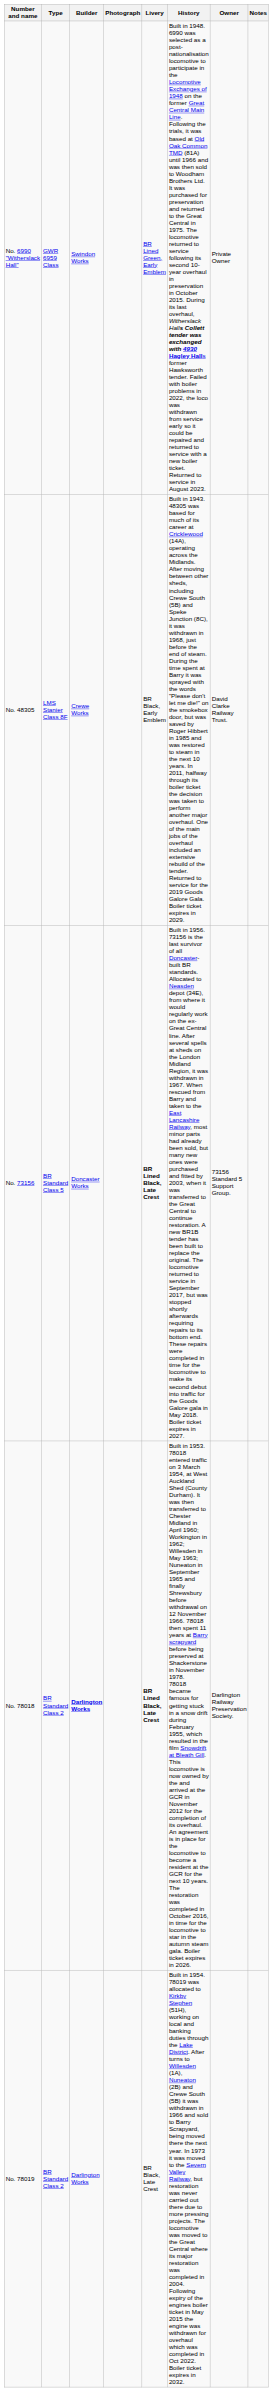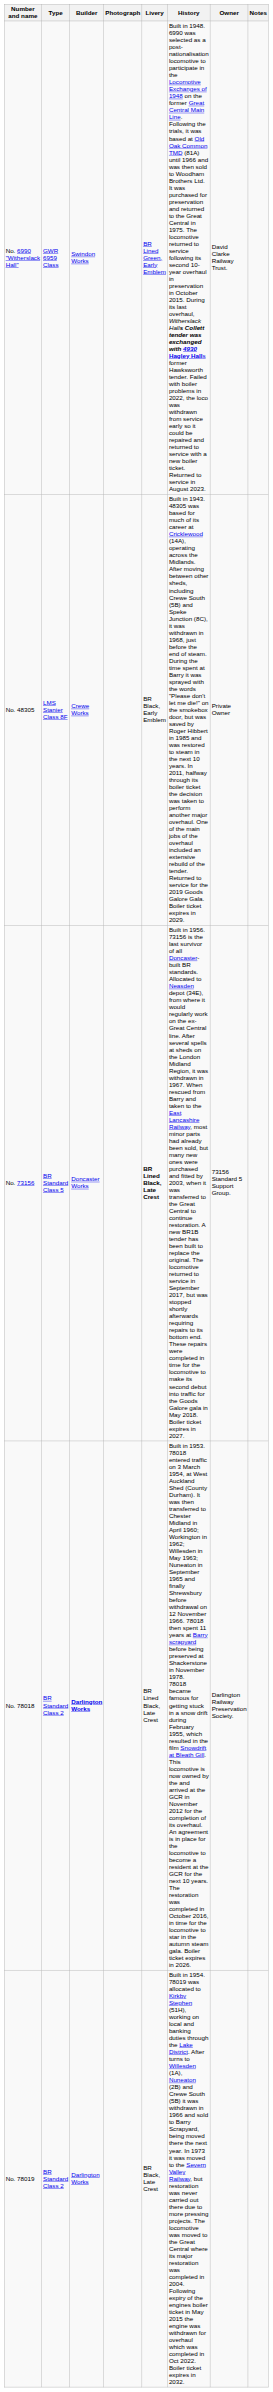(221, 258) Private Owner -> (223, 258) David Clarke Railway Trust.
(223, 710) David Clarke Railway Trust. -> (221, 710) Private Owner
(152, 1705) bold -> (152, 1705) normal
